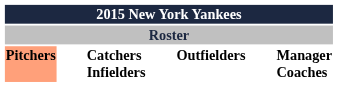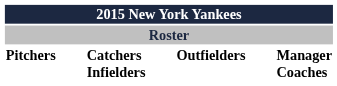(31, 55) lightsalmon background -> (31, 55) no background
